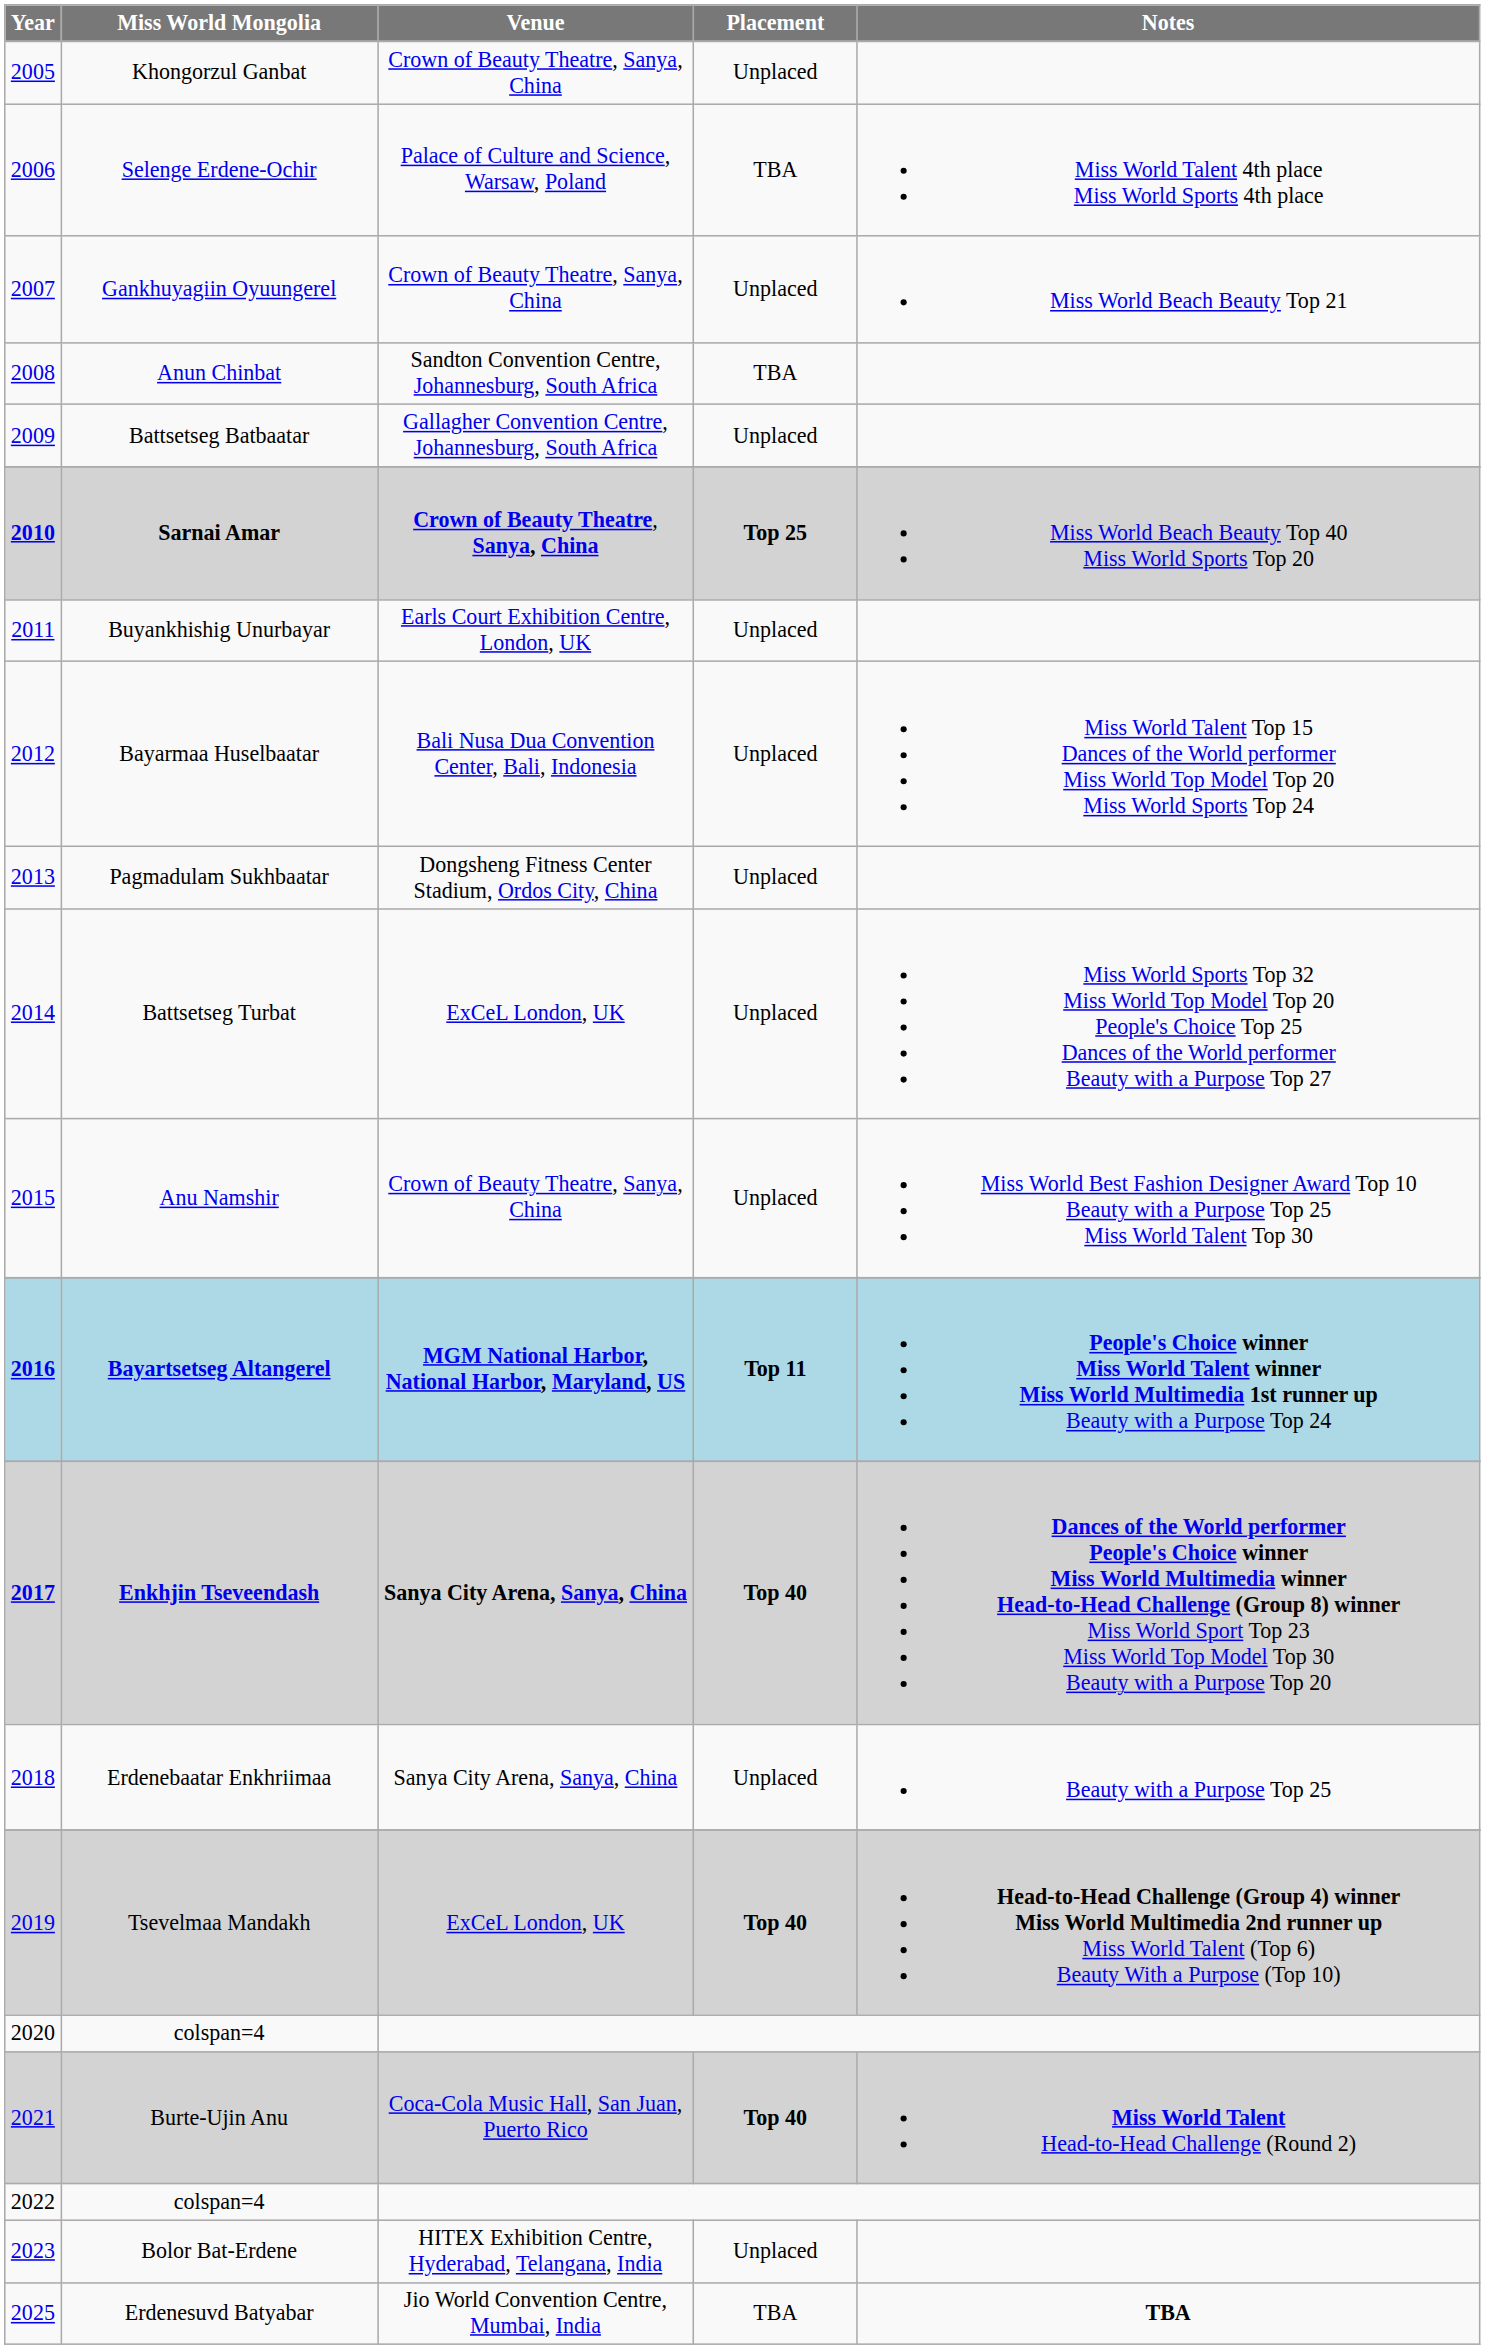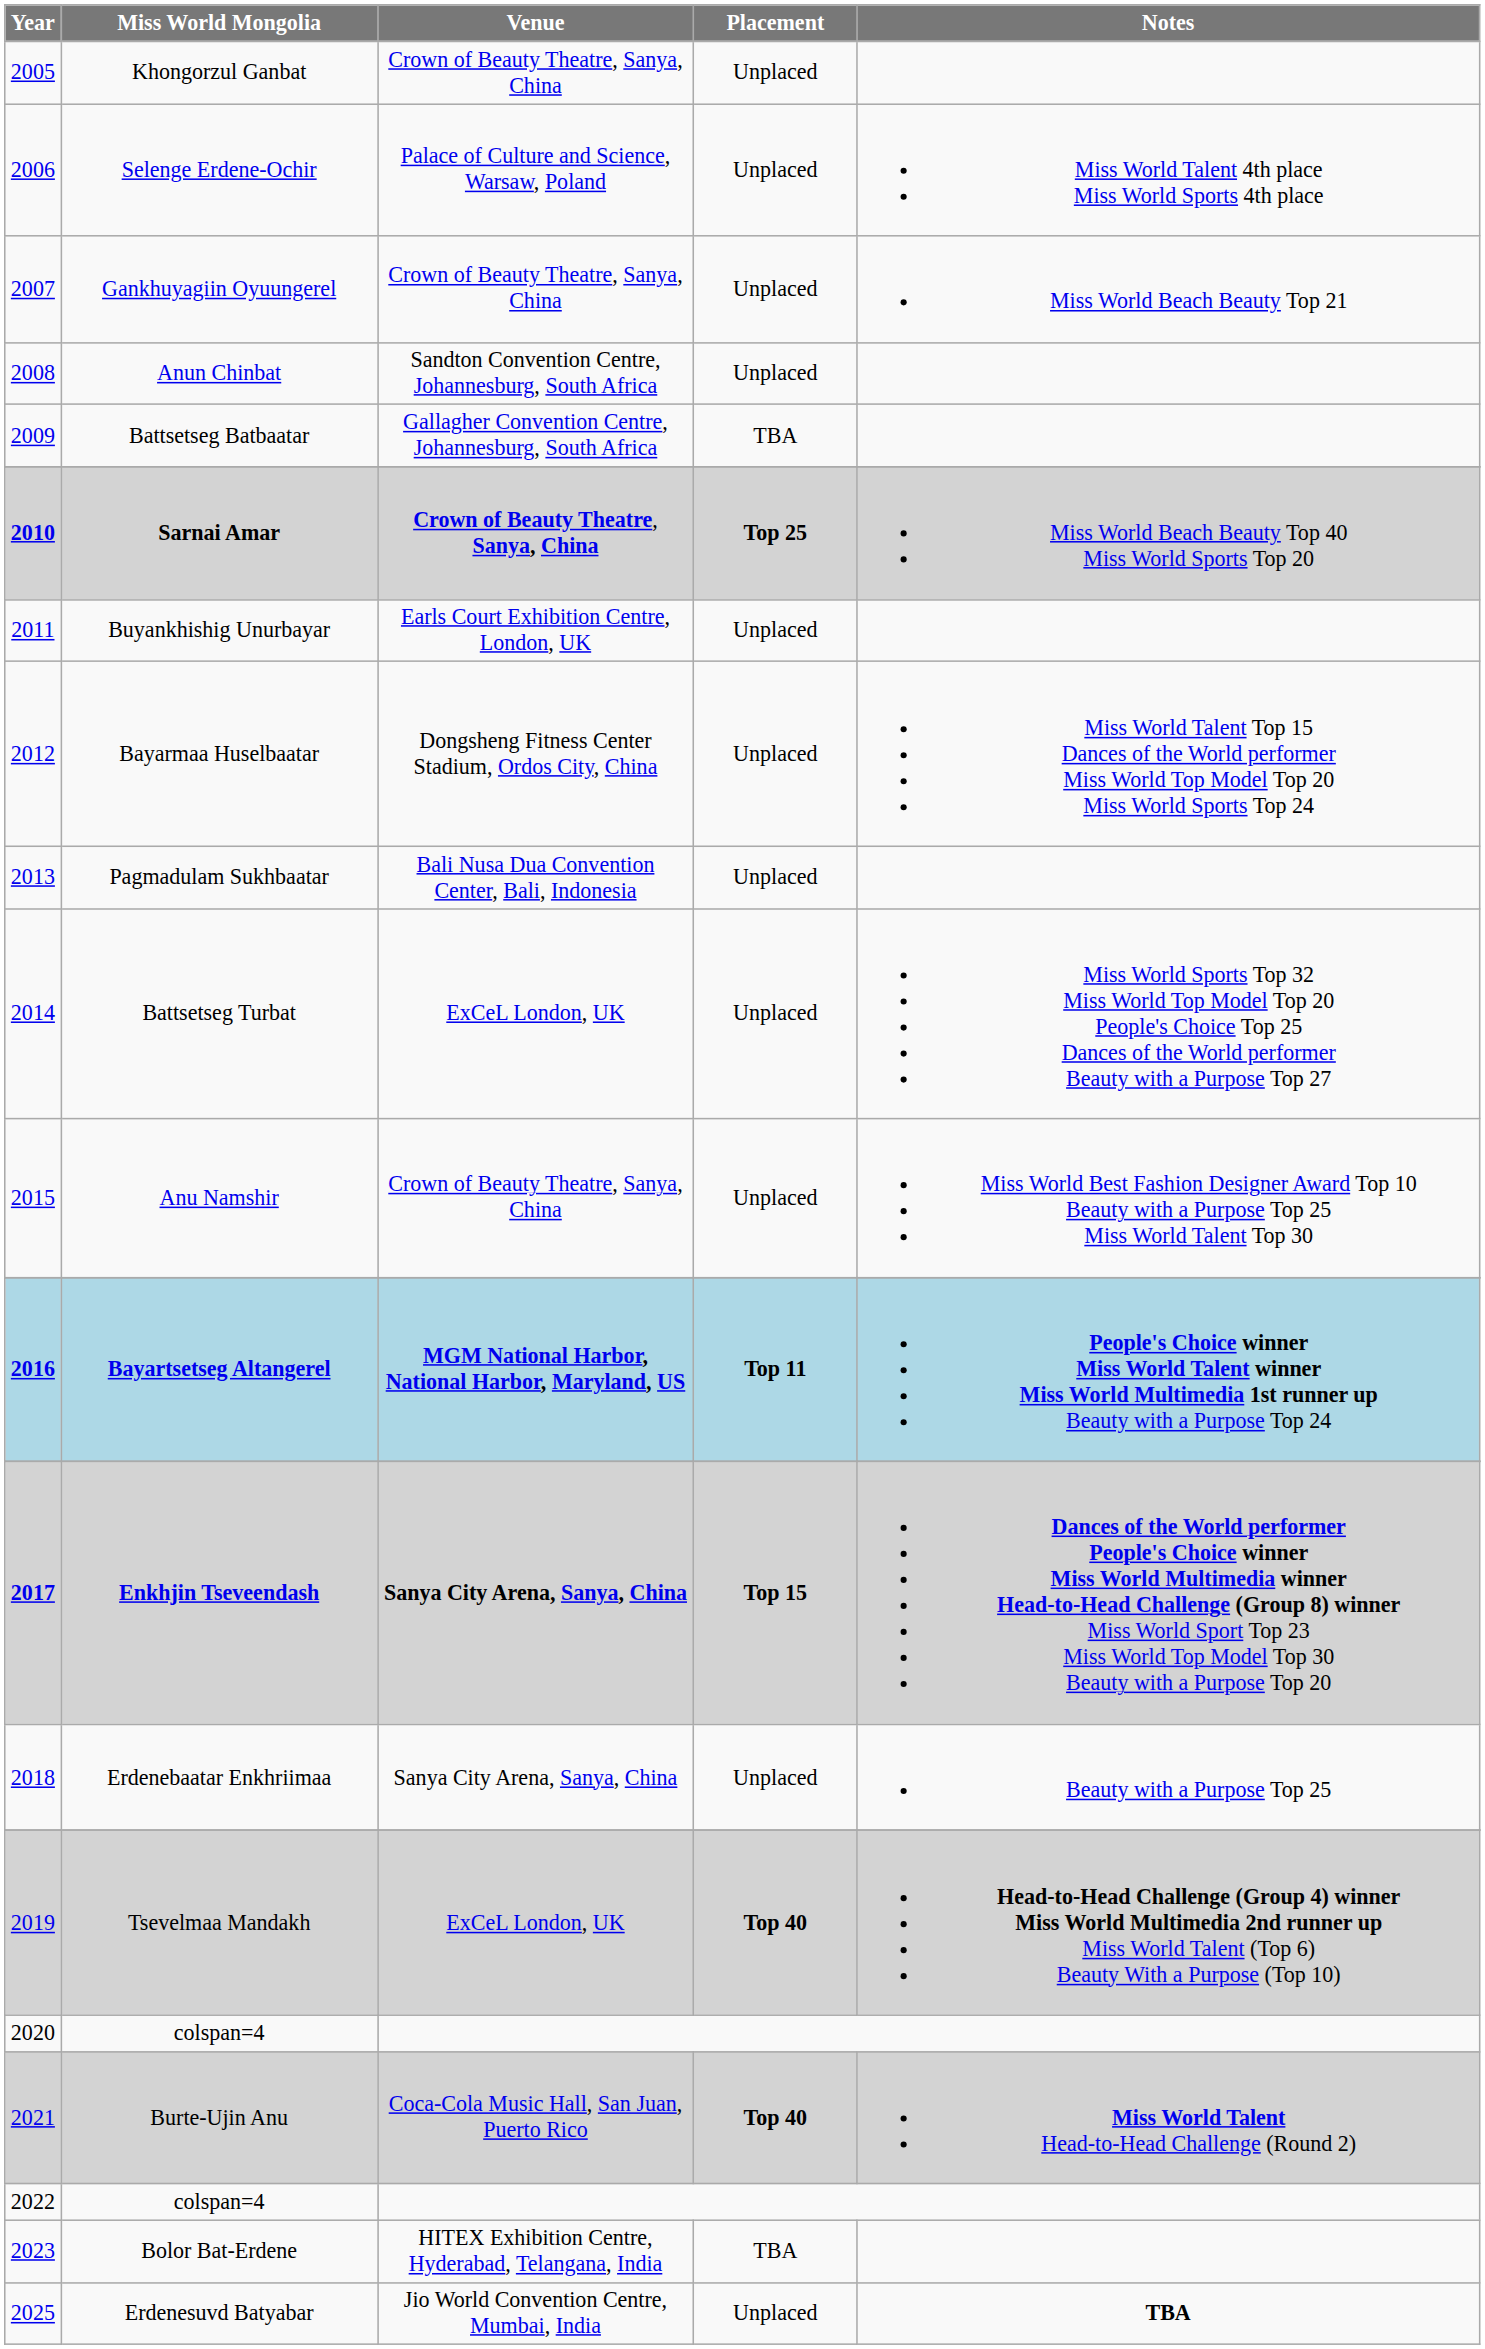(775, 169) TBA -> (775, 169) Unplaced
(775, 373) TBA -> (775, 373) Unplaced
(775, 435) Unplaced -> (775, 435) TBA
(535, 753) Bali Nusa Dua Convention Center, Bali, Indonesia -> (535, 753) Dongsheng Fitness Center Stadium, Ordos City, China
(535, 877) Dongsheng Fitness Center Stadium, Ordos City, China -> (535, 877) Bali Nusa Dua Convention Center, Bali, Indonesia
(775, 1593) Top 40 -> (775, 1593) Top 15
(775, 2251) Unplaced -> (775, 2251) TBA
(775, 2313) TBA -> (775, 2313) Unplaced
